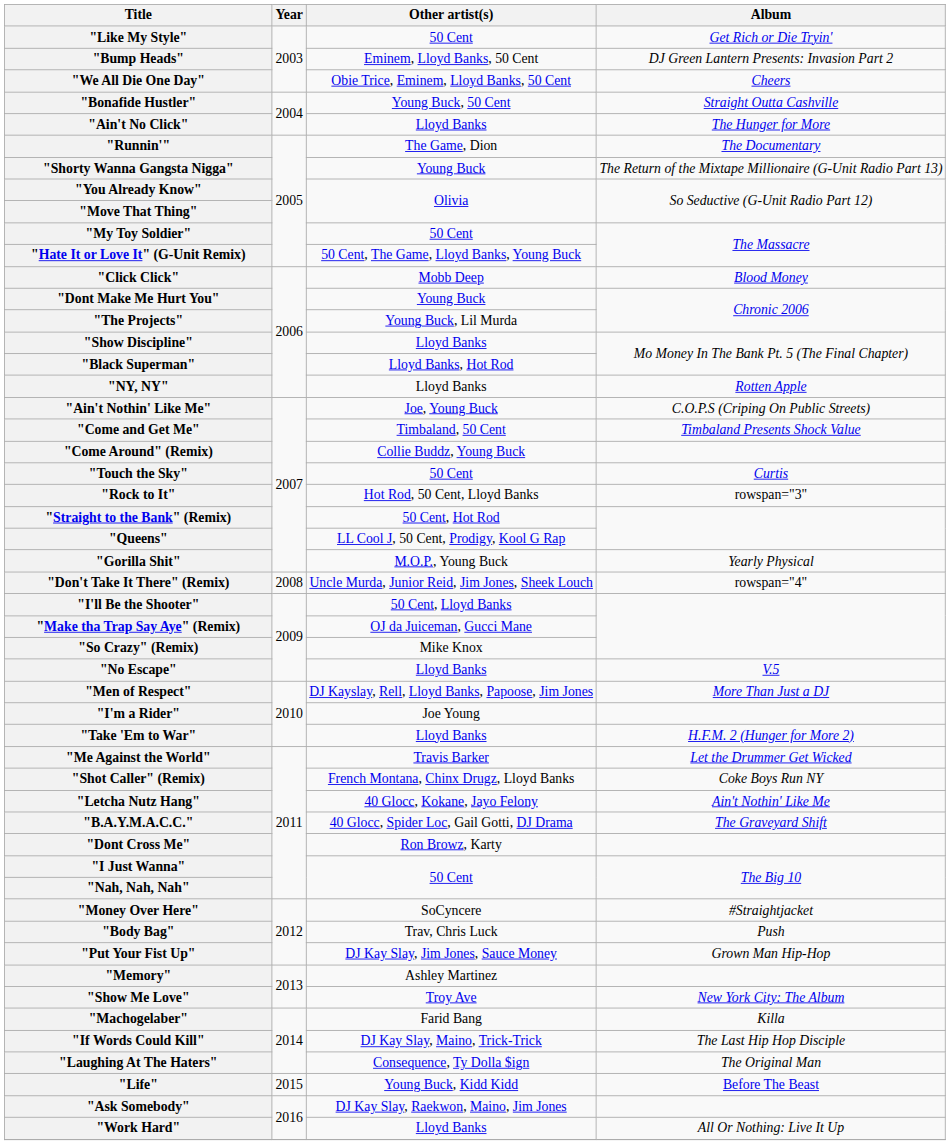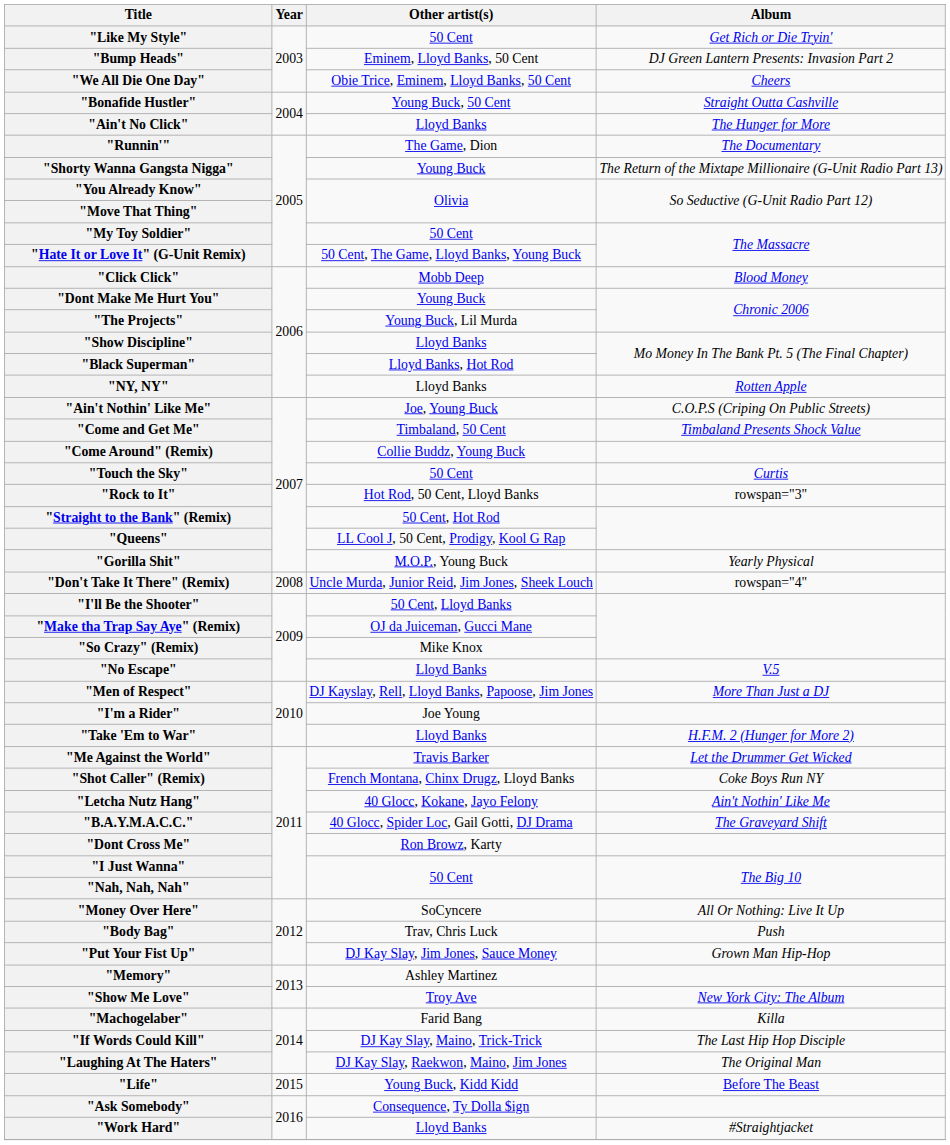(771, 910) #Straightjacket -> (771, 910) All Or Nothing: Live It Up
(451, 1062) Consequence, Ty Dolla $ign -> (451, 1062) DJ Kay Slay, Raekwon, Maino, Jim Jones
(451, 1106) DJ Kay Slay, Raekwon, Maino, Jim Jones -> (451, 1106) Consequence, Ty Dolla $ign
(771, 1128) All Or Nothing: Live It Up -> (771, 1128) #Straightjacket
